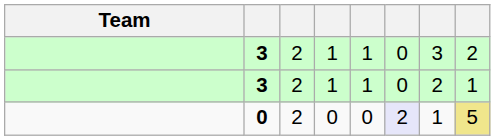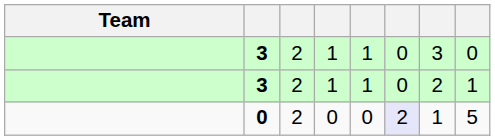(472, 53) 2 -> (472, 53) 0
(472, 118) khaki background -> (472, 118) no background
